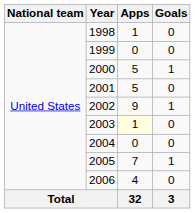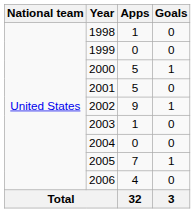(135, 124) lightyellow background -> (135, 124) no background
